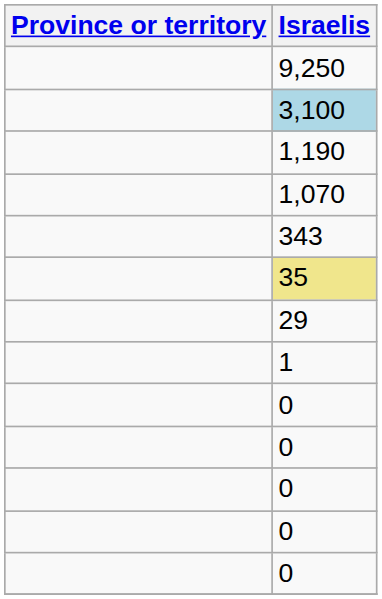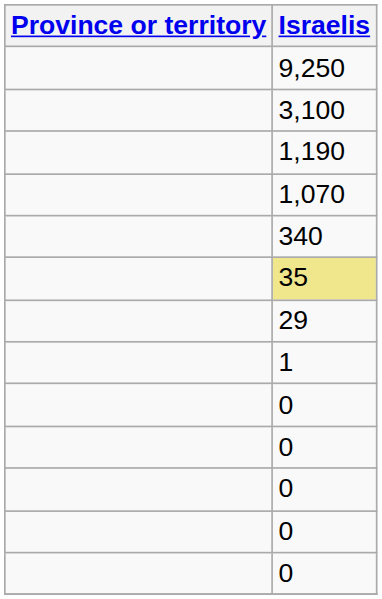(312, 109) lightblue background -> (312, 109) no background
(301, 236) 343 -> (301, 236) 340
